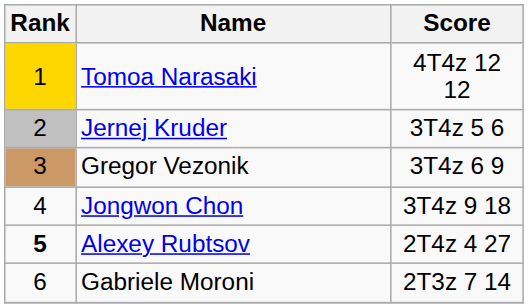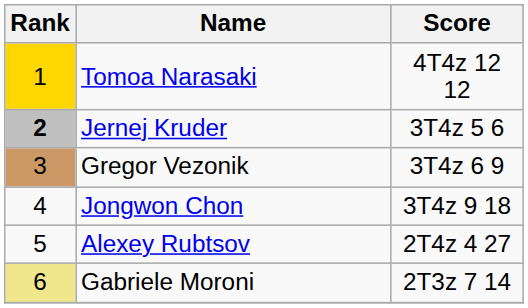(40, 128) normal -> (40, 128) bold
(40, 243) bold -> (40, 243) normal
(40, 282) no background -> (40, 282) khaki background
